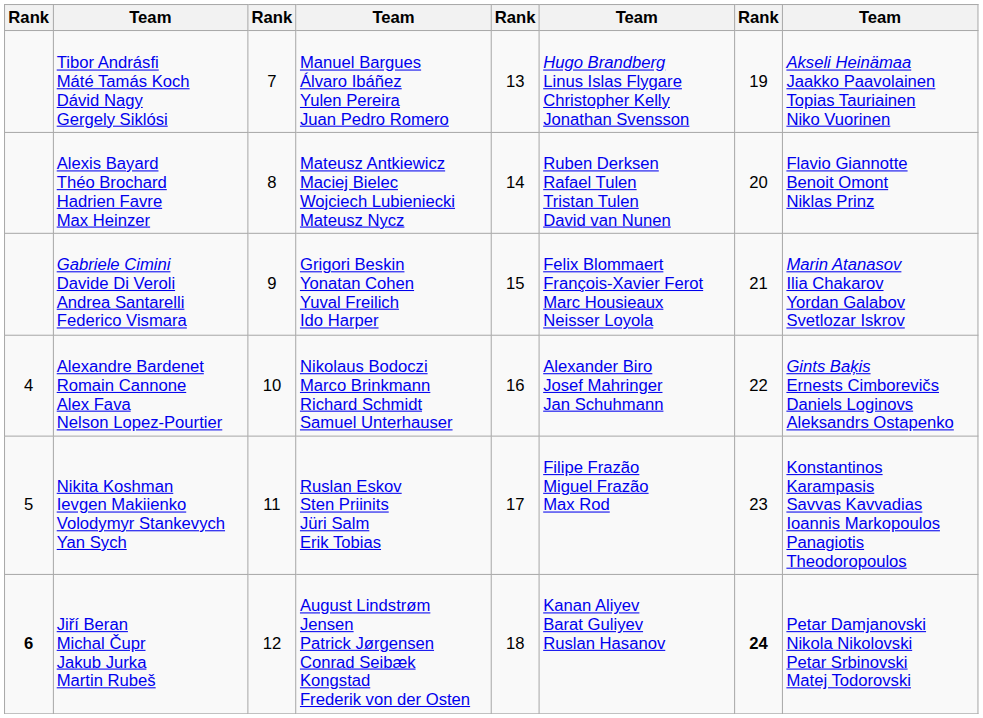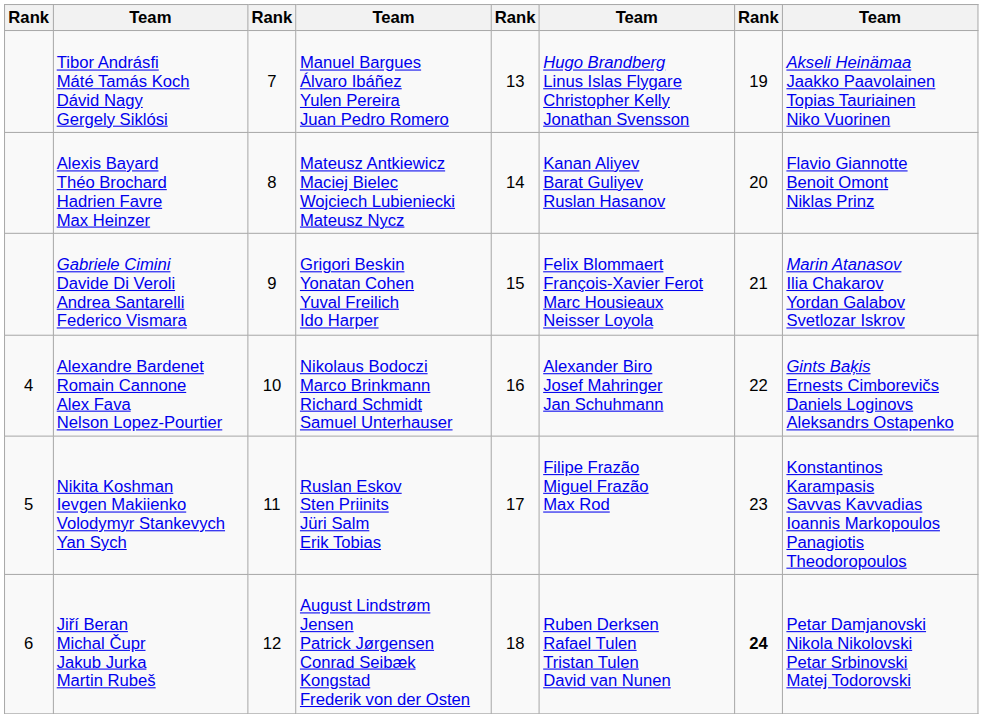(607, 192) Ruben Derksen Rafael Tulen Tristan Tulen David van Nunen -> (604, 182) Kanan Aliyev Barat Guliyev Ruslan Hasanov
(29, 644) bold -> (29, 644) normal
(604, 625) Kanan Aliyev Barat Guliyev Ruslan Hasanov -> (607, 653) Ruben Derksen Rafael Tulen Tristan Tulen David van Nunen
